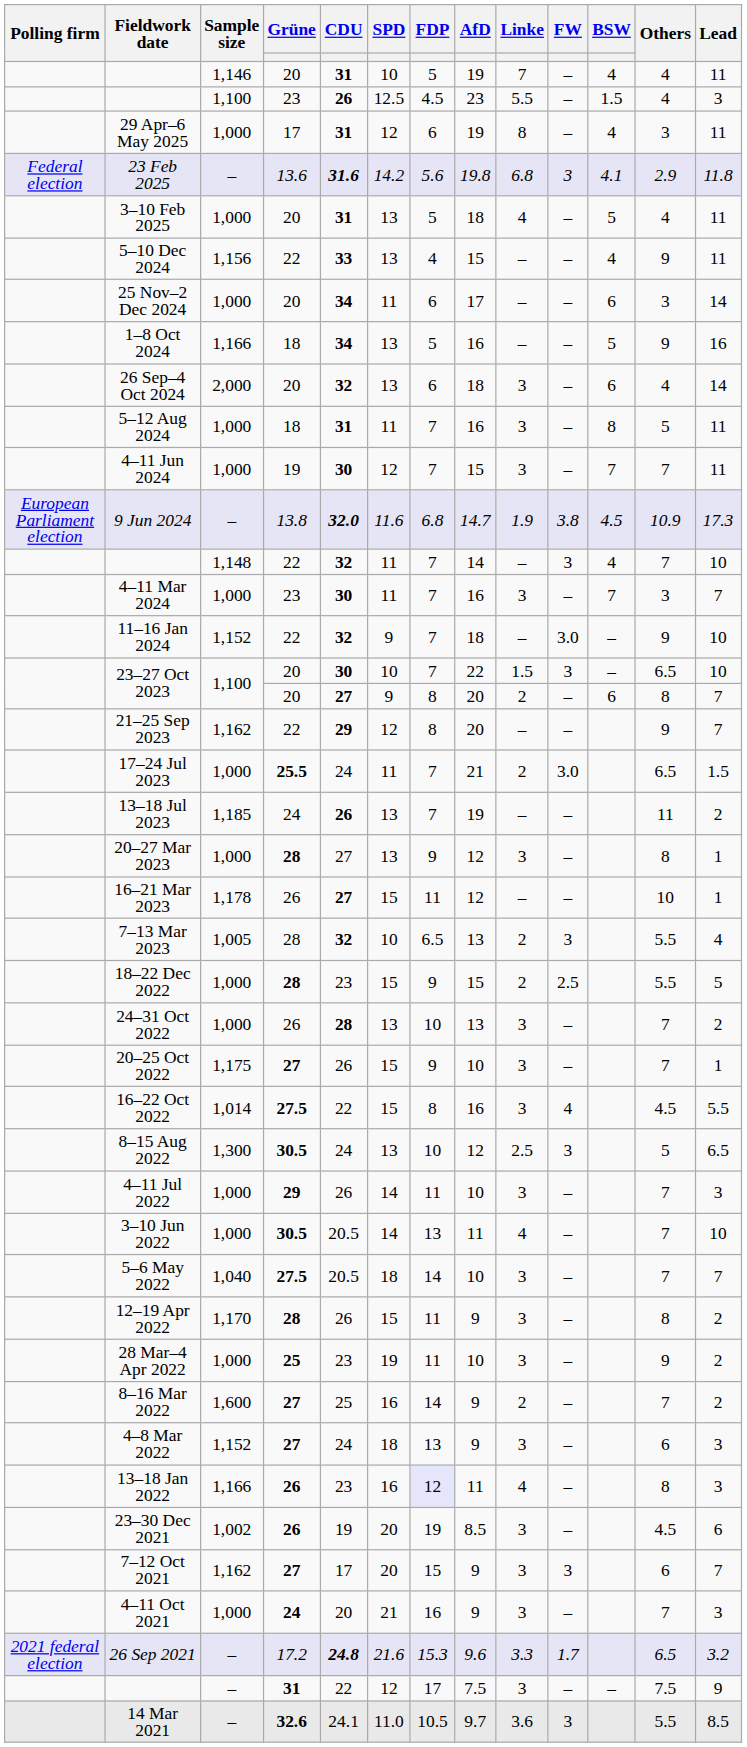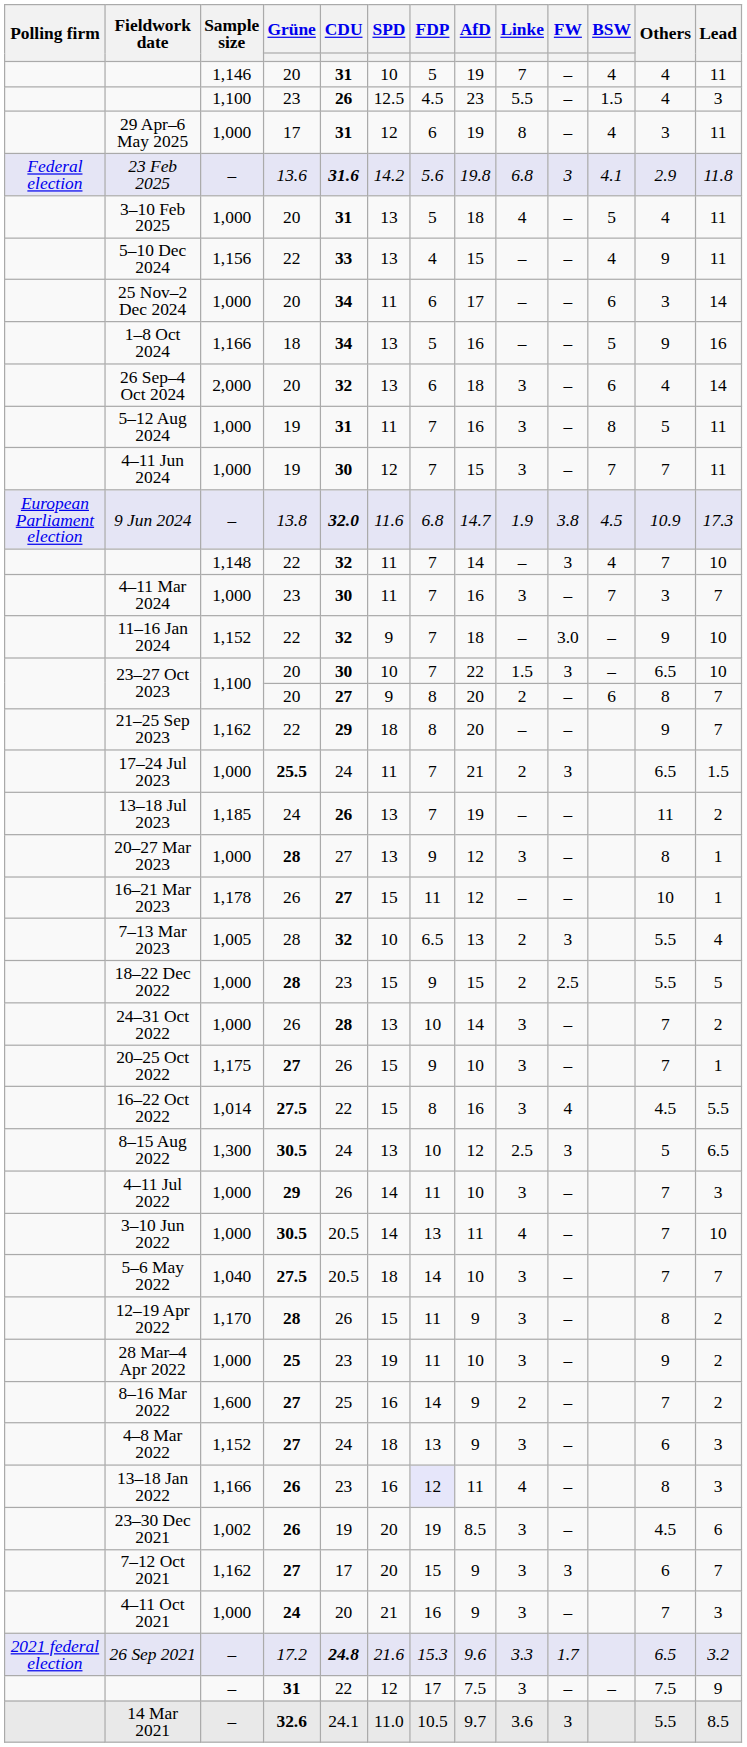(292, 427) 18 -> (292, 427) 19
(389, 730) 12 -> (389, 730) 18
(568, 772) 3.0 -> (568, 772) 3
(475, 1024) 13 -> (475, 1024) 14
